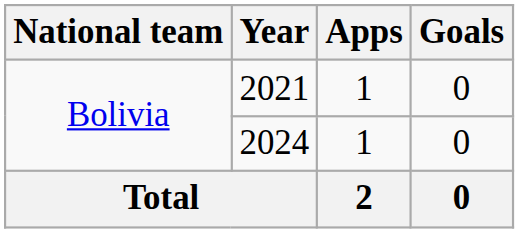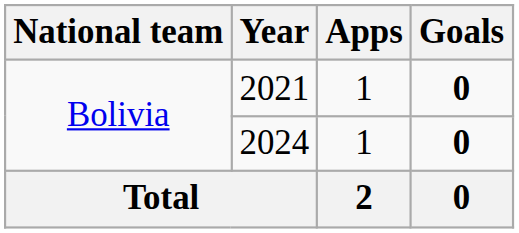(462, 87) normal -> (462, 87) bold
(462, 142) normal -> (462, 142) bold
